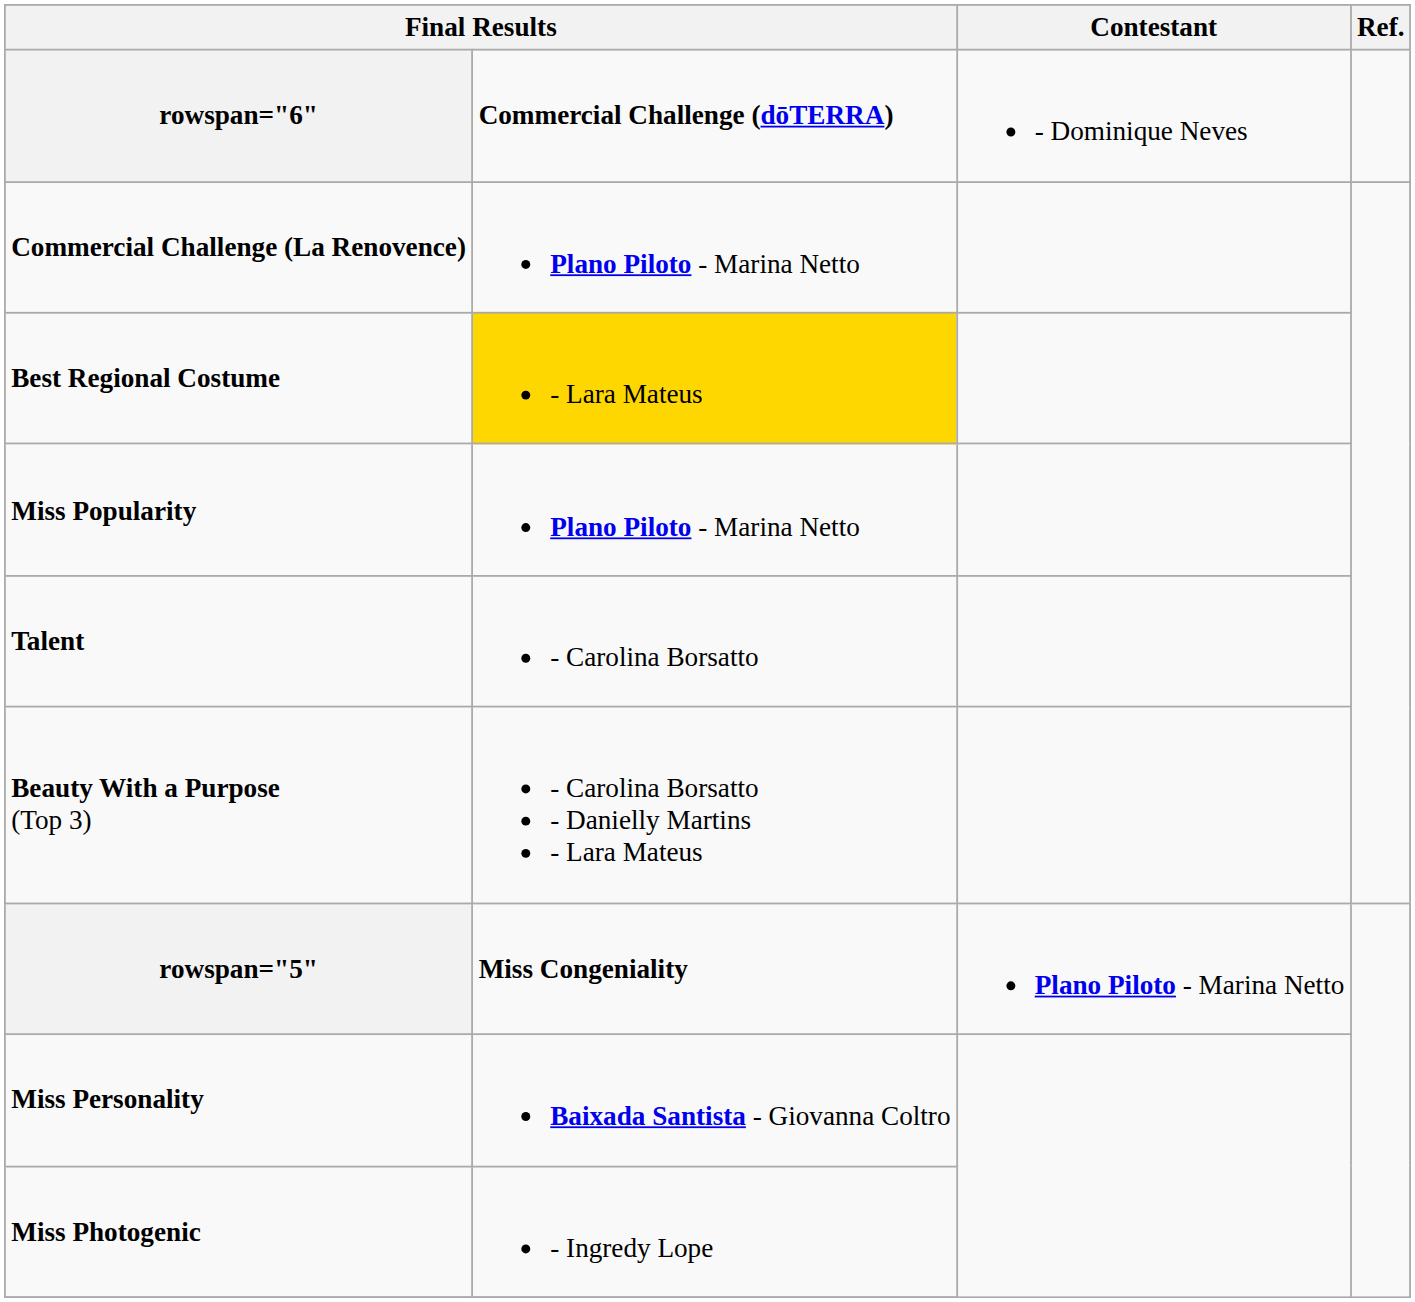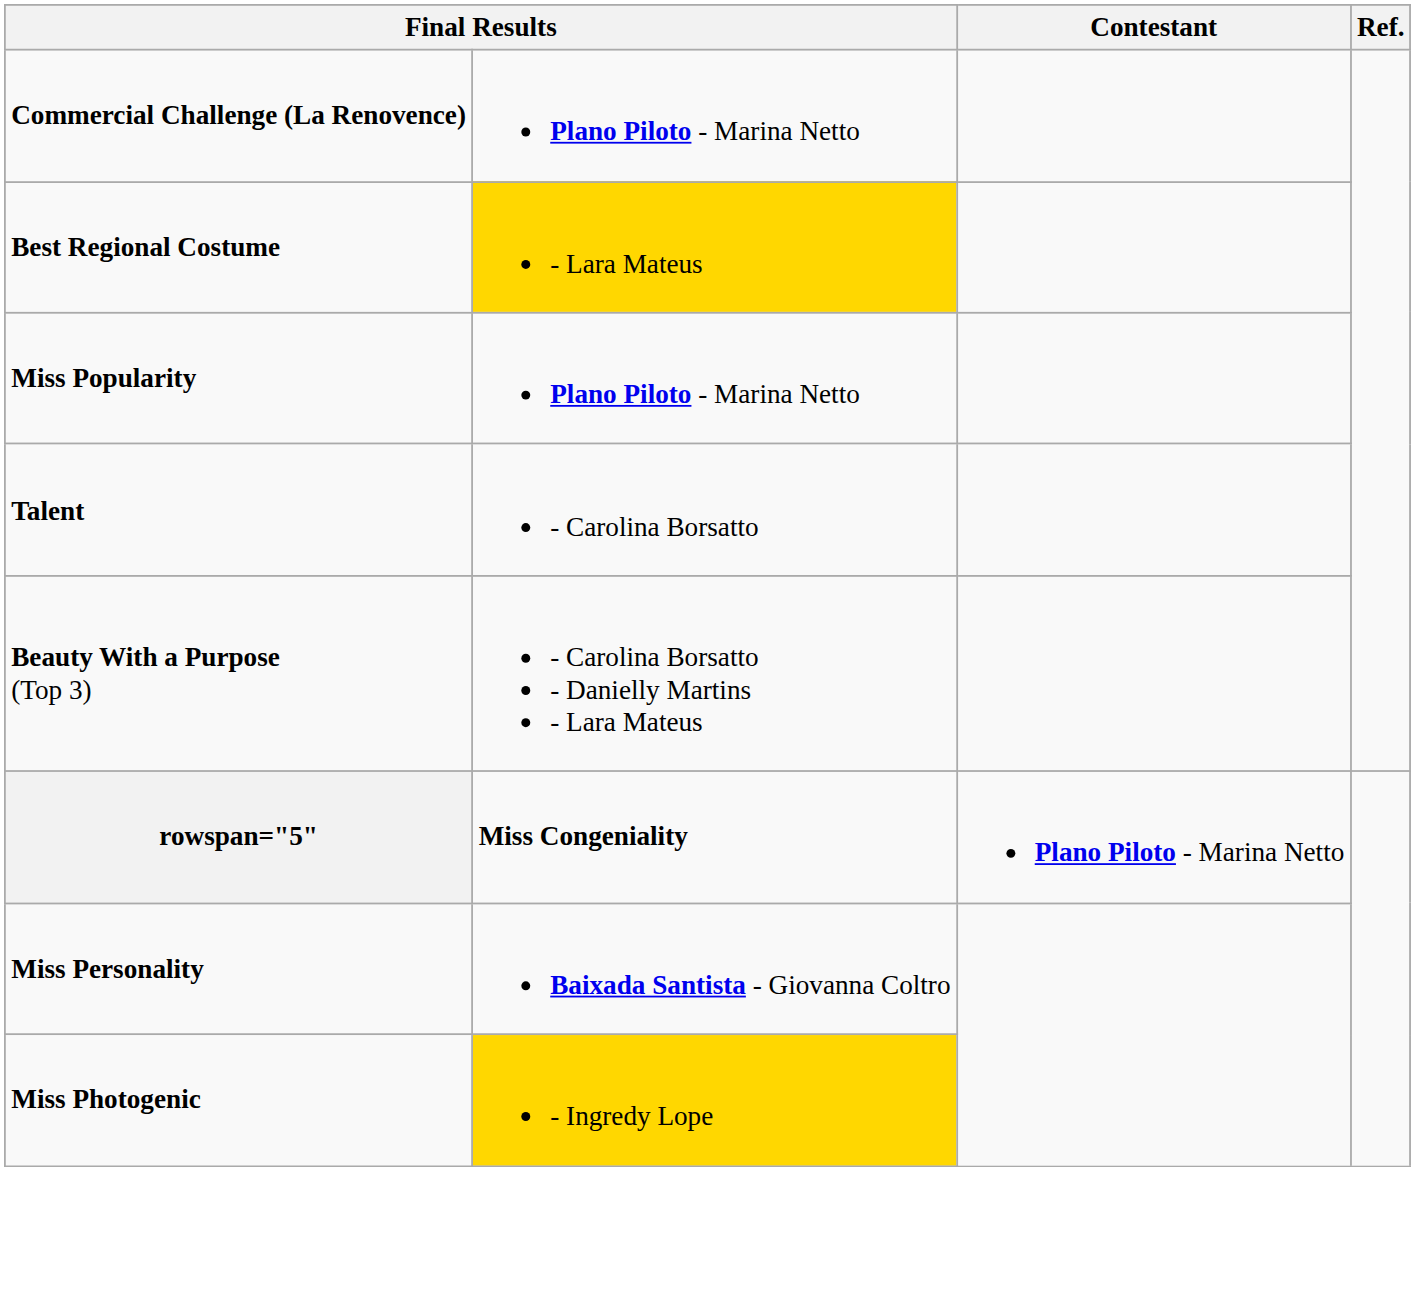- row: (239, 115)
(715, 1248) no background -> (715, 1116) gold background
